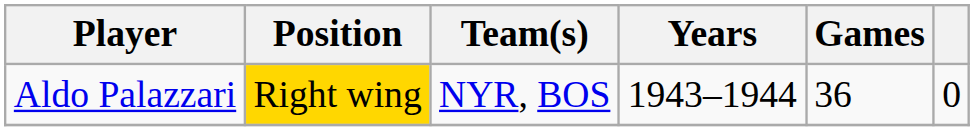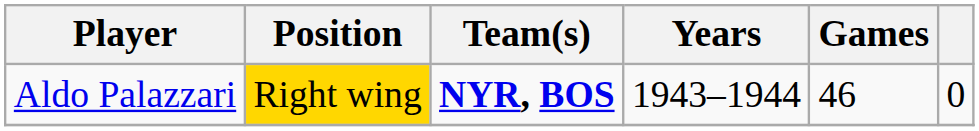(525, 93) normal -> (527, 93) bold
(833, 93) 36 -> (837, 93) 46
